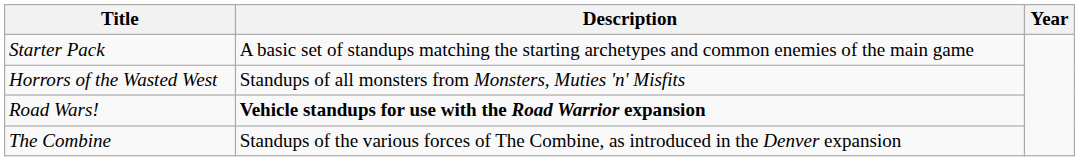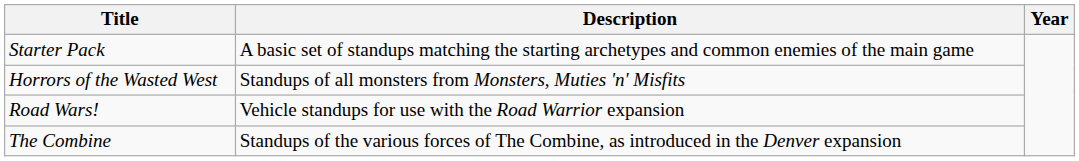(473, 110) bold -> (462, 110) normal
